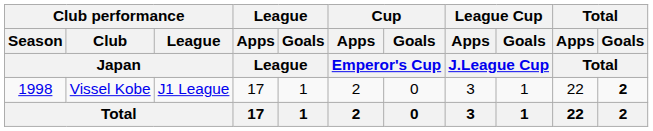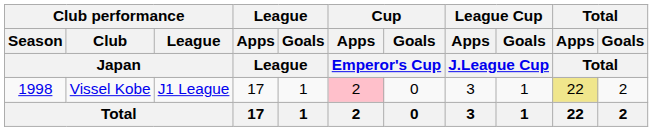(356, 89) no background -> (356, 89) pink background
(575, 89) no background -> (575, 89) khaki background
(623, 89) bold -> (623, 89) normal
